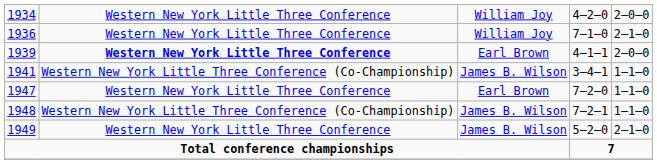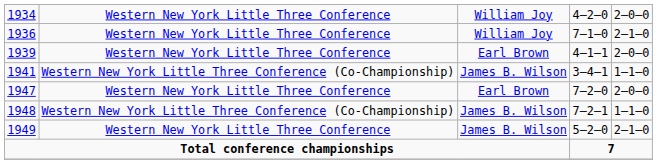(248, 53) bold -> (248, 53) normal
(632, 91) 1–1–0 -> (632, 91) 2–0–0
